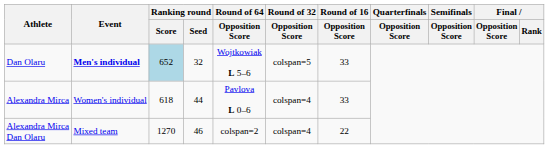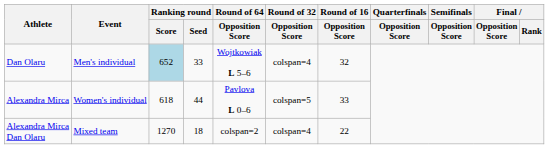(107, 63) bold -> (104, 63) normal
(198, 63) 32 -> (198, 63) 33
(292, 63) colspan=5 -> (292, 63) colspan=4
(344, 63) 33 -> (344, 63) 32
(292, 100) colspan=4 -> (292, 100) colspan=5
(198, 131) 46 -> (198, 131) 18
